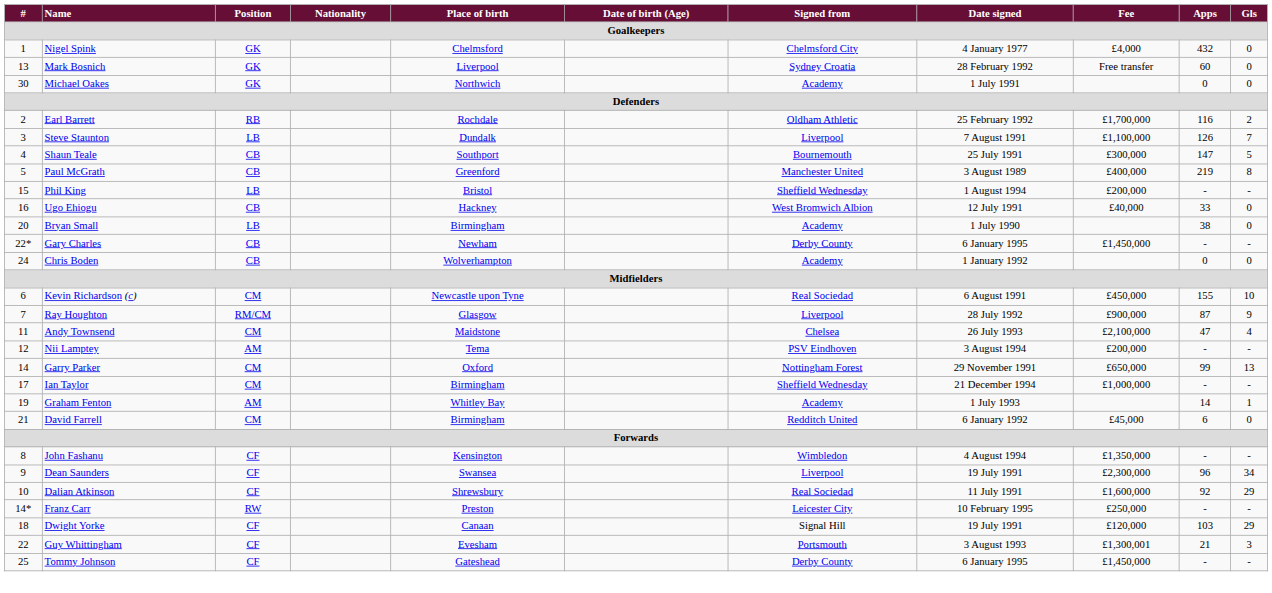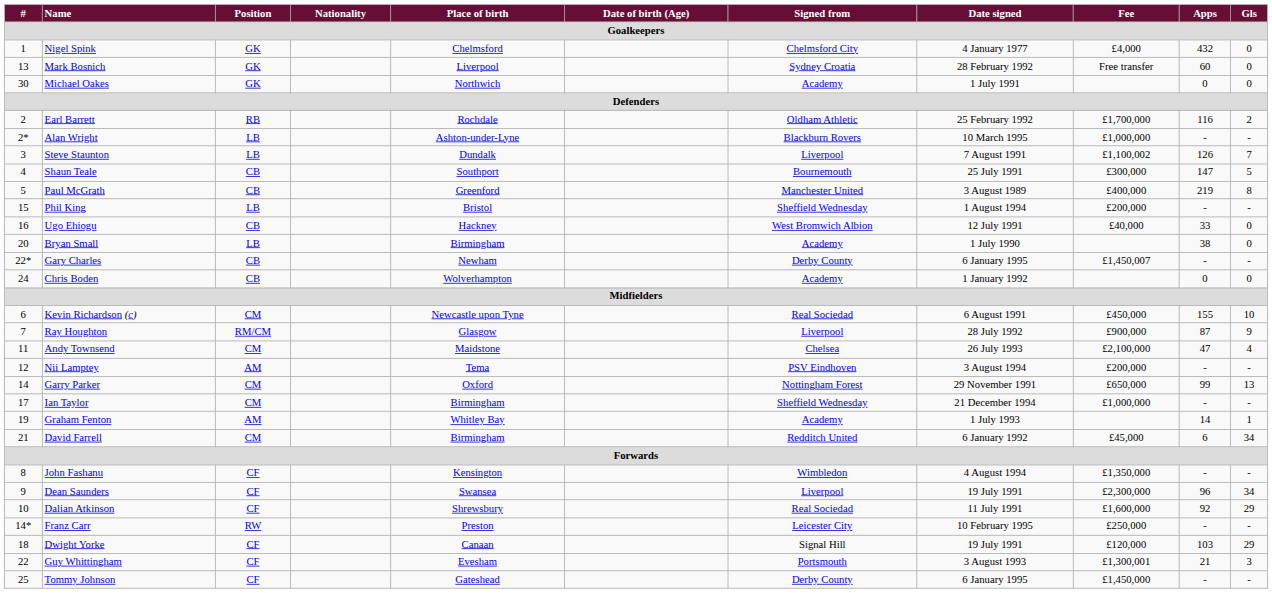+ row: (71, 136)
(1126, 136) £1,100,000 -> (1126, 154) £1,100,002
(1126, 242) £1,450,000 -> (1126, 260) £1,450,007
(1249, 419) 0 -> (1249, 437) 34
